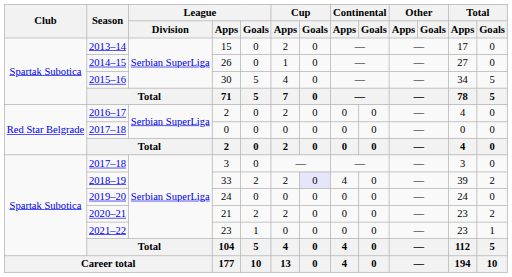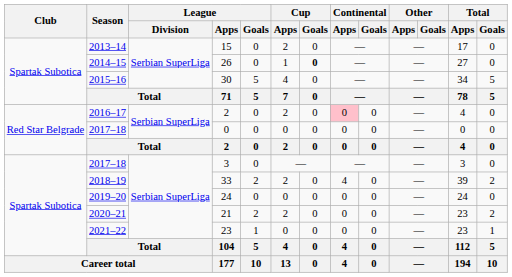(315, 63) normal -> (315, 63) bold
(344, 113) no background -> (344, 113) pink background
(315, 180) lavender background -> (315, 180) no background
